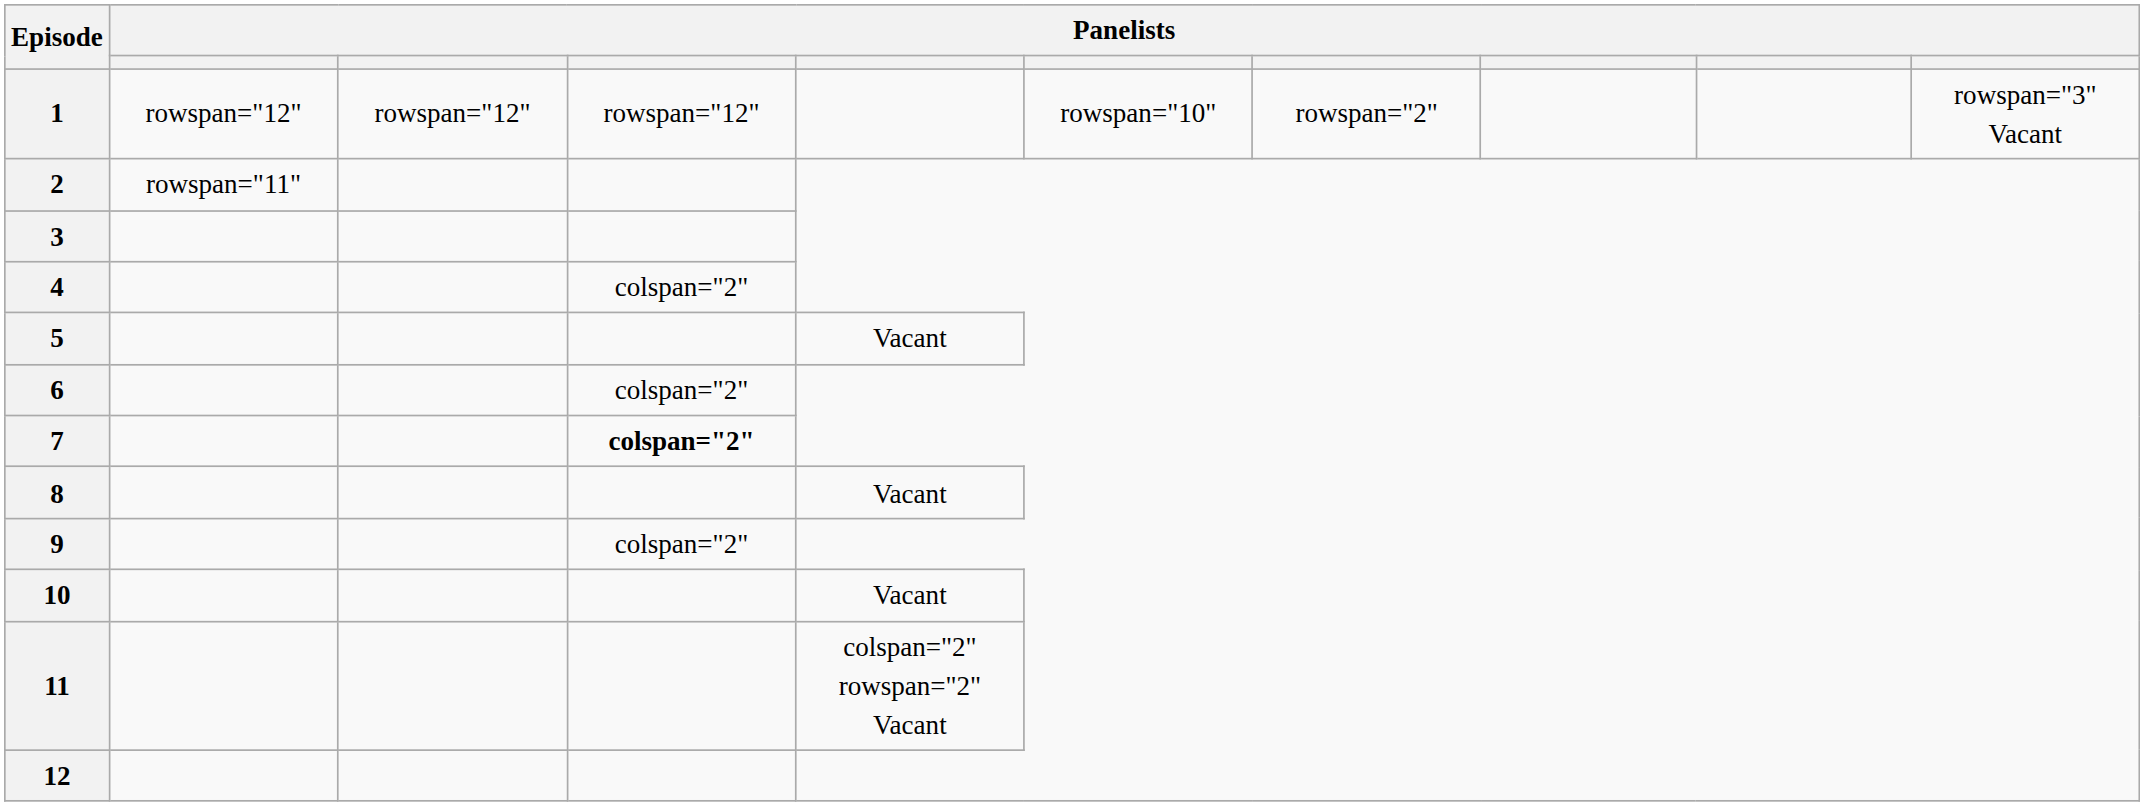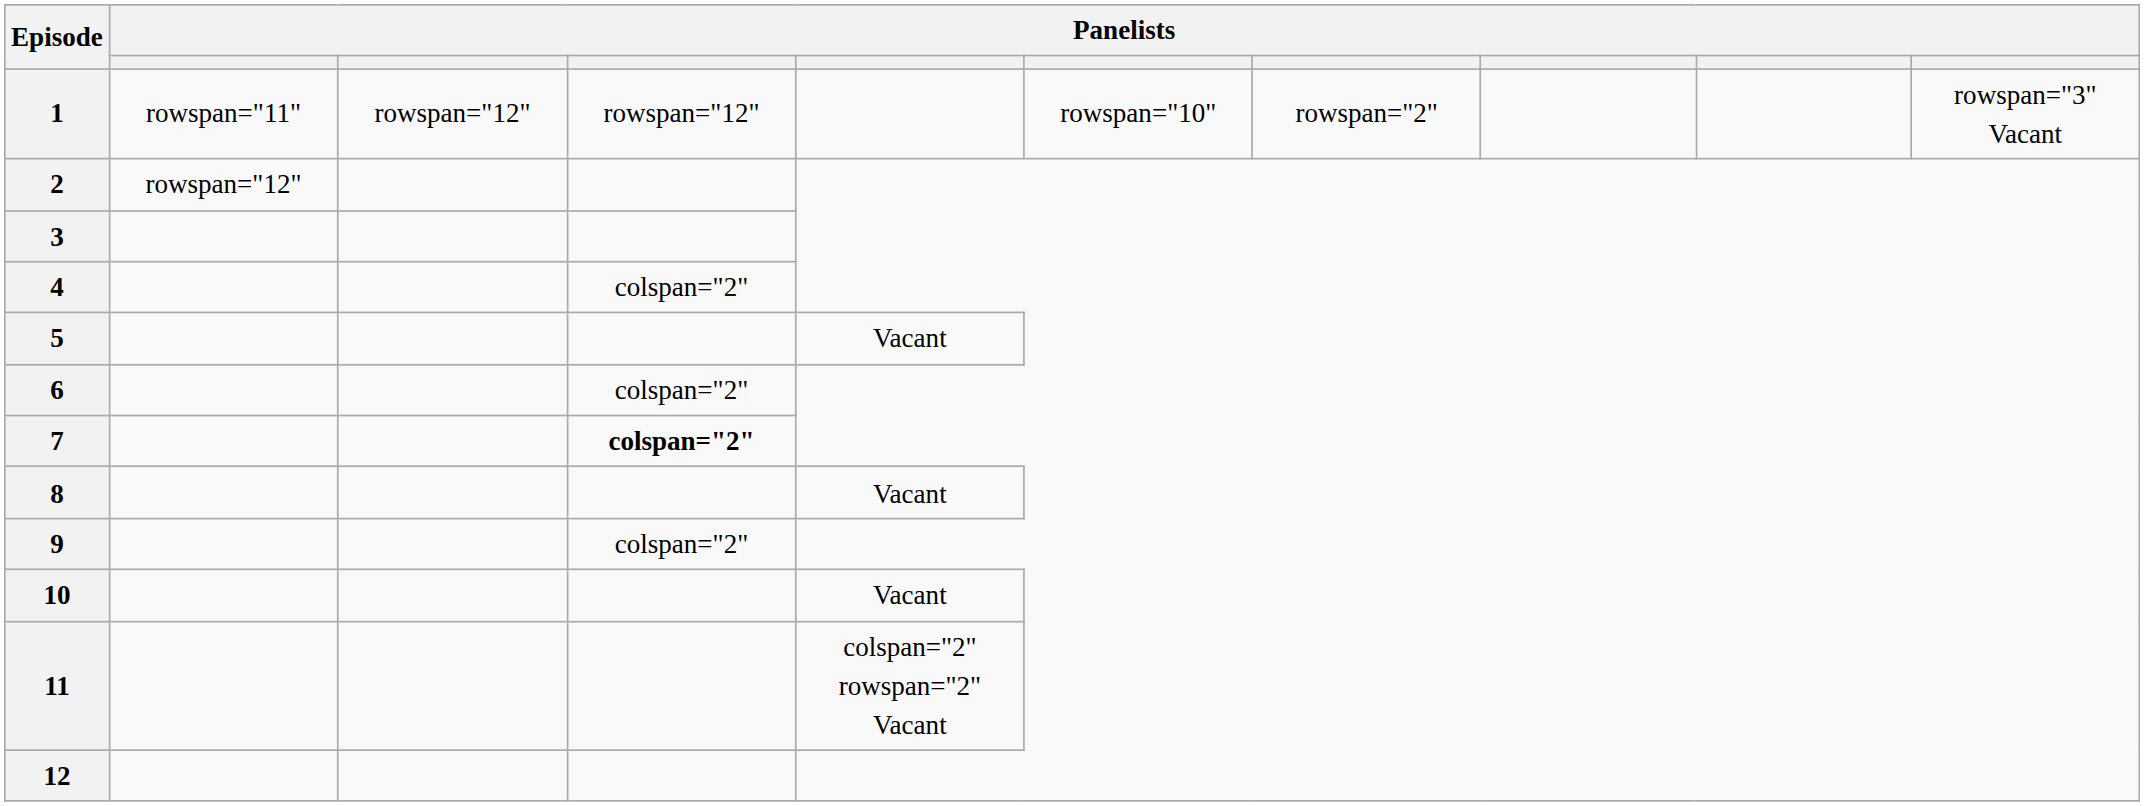(223, 114) rowspan="12" -> (223, 114) rowspan="11"
(223, 185) rowspan="11" -> (223, 185) rowspan="12"
